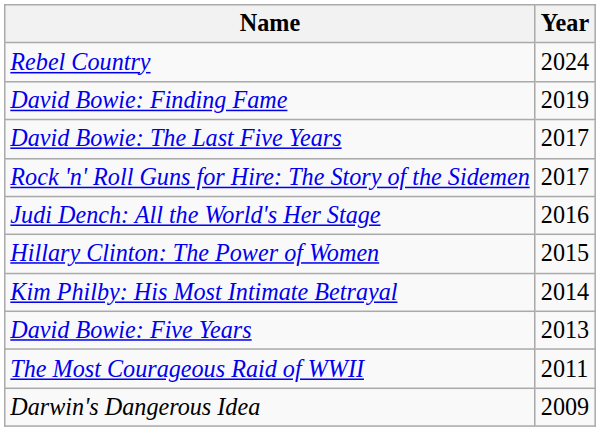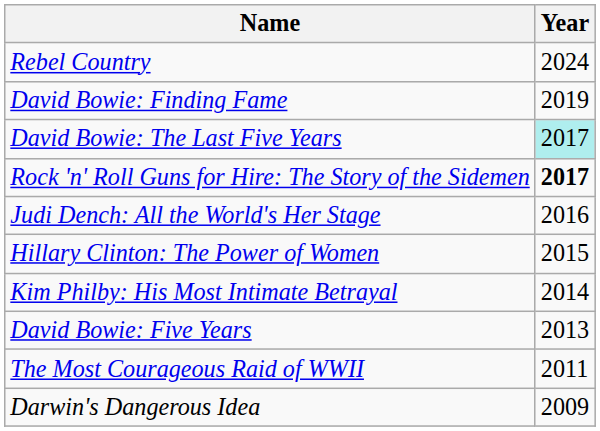(565, 138) no background -> (565, 138) paleturquoise background
(565, 176) normal -> (565, 176) bold
